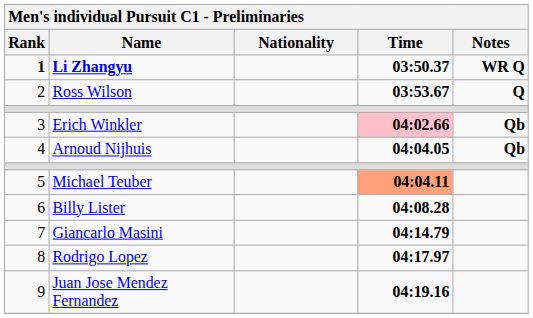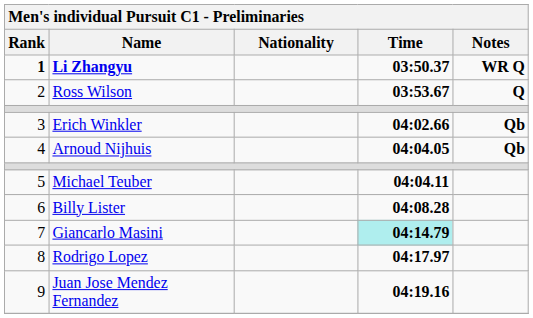(421, 124) pink background -> (421, 124) no background
(421, 182) lightsalmon background -> (421, 182) no background
(421, 232) no background -> (421, 232) paleturquoise background
